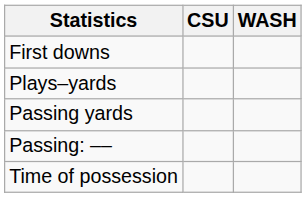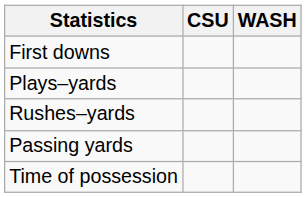+ row: (72, 114)
- row: (61, 145)
